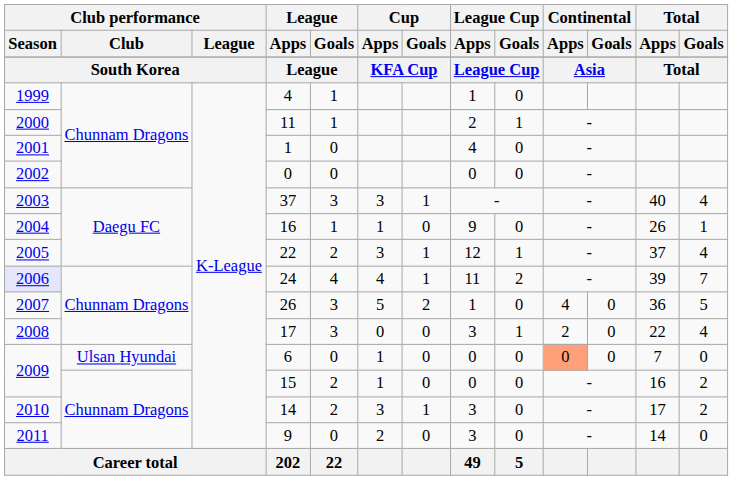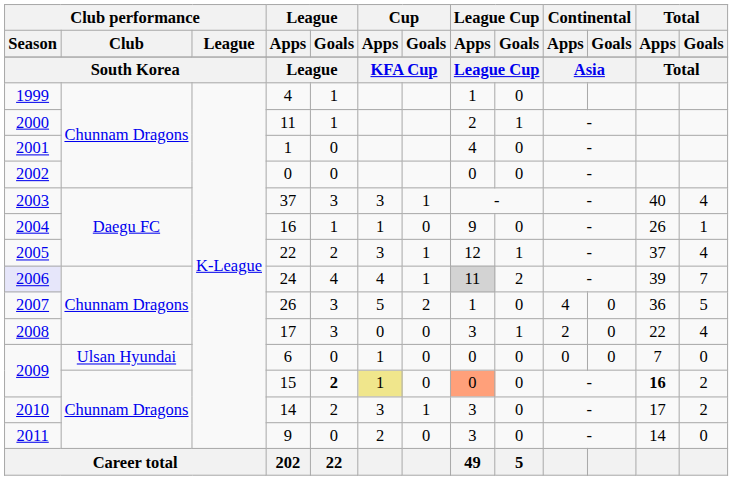(472, 278) no background -> (472, 278) lightgrey background
(565, 357) lightsalmon background -> (565, 357) no background
(334, 383) normal -> (334, 383) bold
(380, 383) no background -> (380, 383) khaki background
(472, 383) no background -> (472, 383) lightsalmon background
(658, 383) normal -> (658, 383) bold
